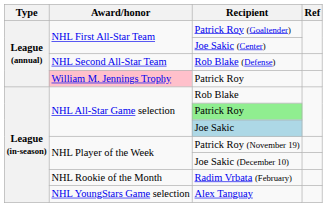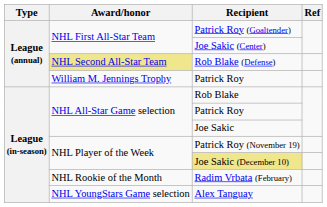(109, 62) no background -> (109, 62) khaki background
(111, 78) pink background -> (111, 78) no background
(219, 111) lightgreen background -> (219, 111) no background
(214, 128) lightblue background -> (214, 128) no background
(242, 161) no background -> (242, 161) khaki background
